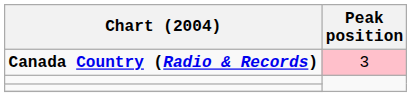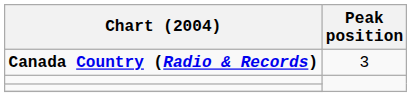(364, 63) pink background -> (364, 63) no background
